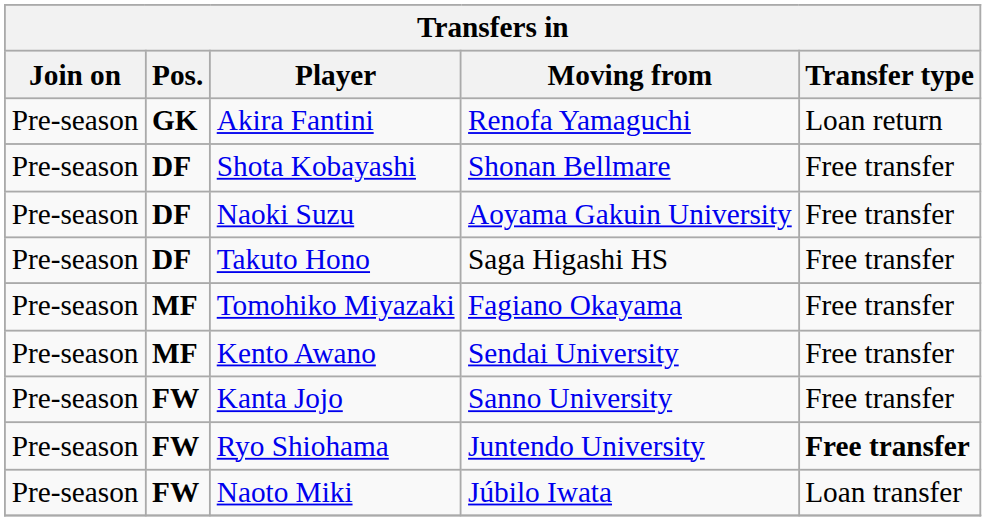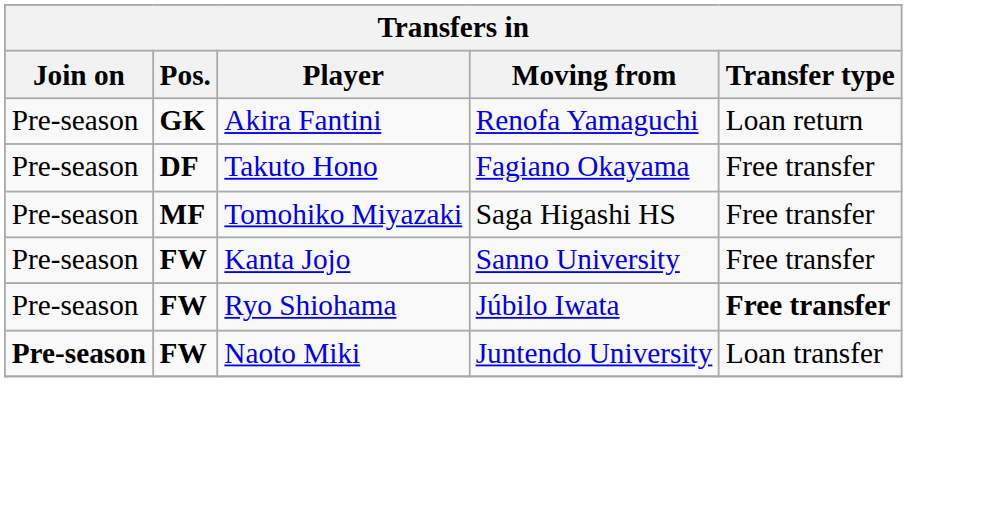- row: (316, 167)
- row: (285, 213)
(568, 259) Saga Higashi HS -> (583, 167) Fagiano Okayama
(575, 306) Fagiano Okayama -> (576, 213) Saga Higashi HS
- row: (296, 352)
(586, 445) Juntendo University -> (548, 306) Júbilo Iwata
(75, 492) normal -> (79, 352) bold
(540, 492) Júbilo Iwata -> (594, 352) Juntendo University
